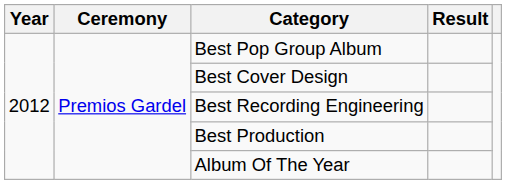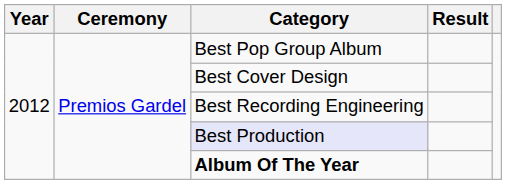(259, 135) no background -> (259, 135) lavender background
(272, 164) normal -> (277, 164) bold
